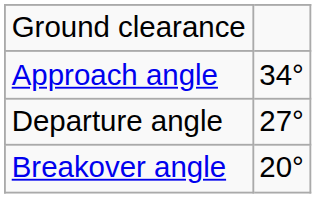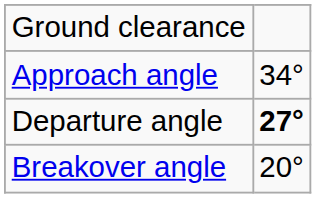(282, 121) normal -> (282, 121) bold
